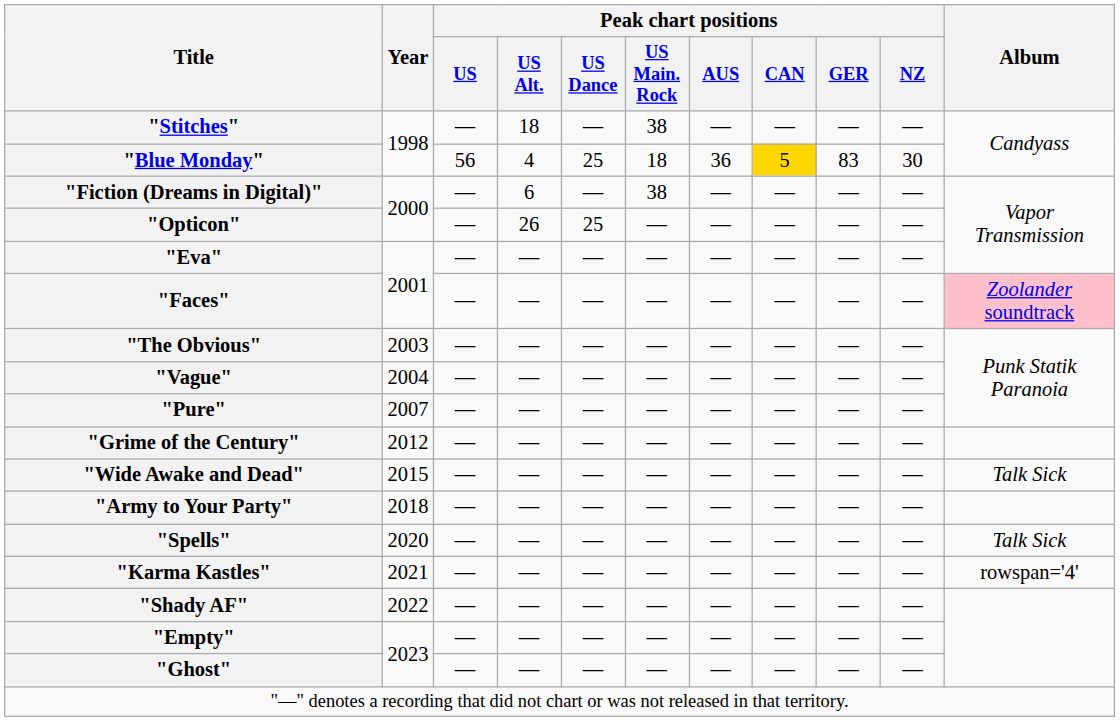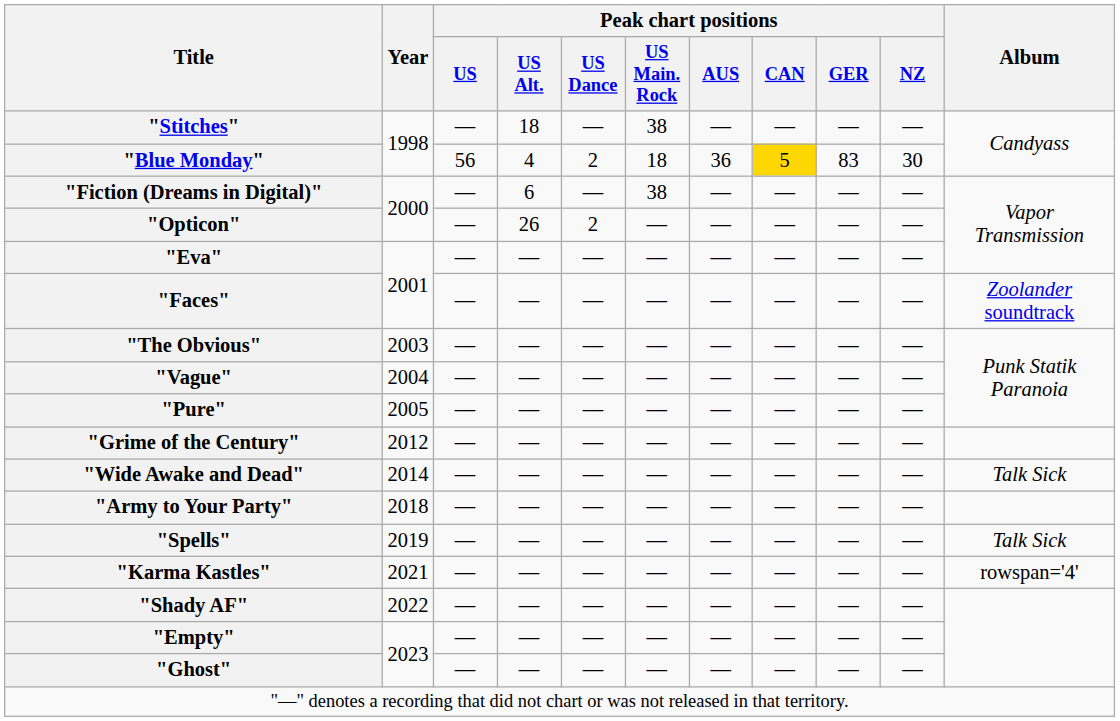(593, 159) 25 -> (593, 159) 2
(593, 224) 25 -> (593, 224) 2
(1029, 301) pink background -> (1029, 301) no background
(408, 410) 2007 -> (408, 410) 2005
(408, 474) 2015 -> (408, 474) 2014
(408, 539) 2020 -> (408, 539) 2019
